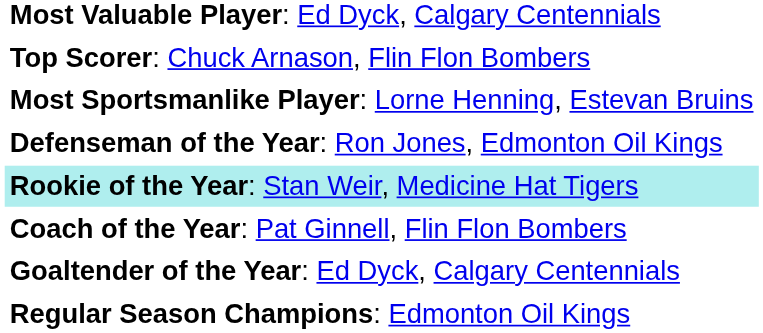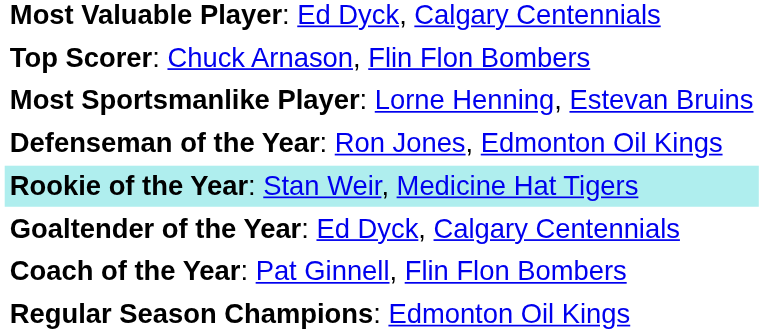(318, 228) Coach of the Year: Pat Ginnell, Flin Flon Bombers -> (345, 228) Goaltender of the Year: Ed Dyck, Calgary Centennials
(345, 271) Goaltender of the Year: Ed Dyck, Calgary Centennials -> (318, 271) Coach of the Year: Pat Ginnell, Flin Flon Bombers
